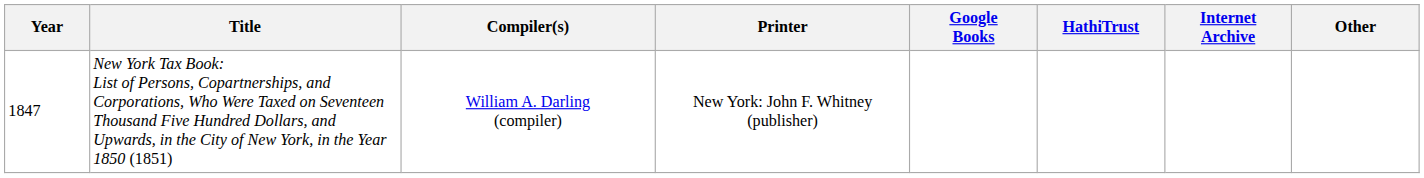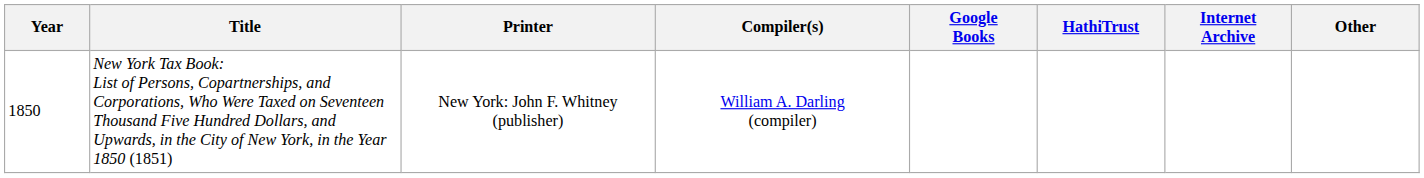columns swapped: (783, 27) <-> (528, 27)
(24, 111) 1847 -> (24, 111) 1850
